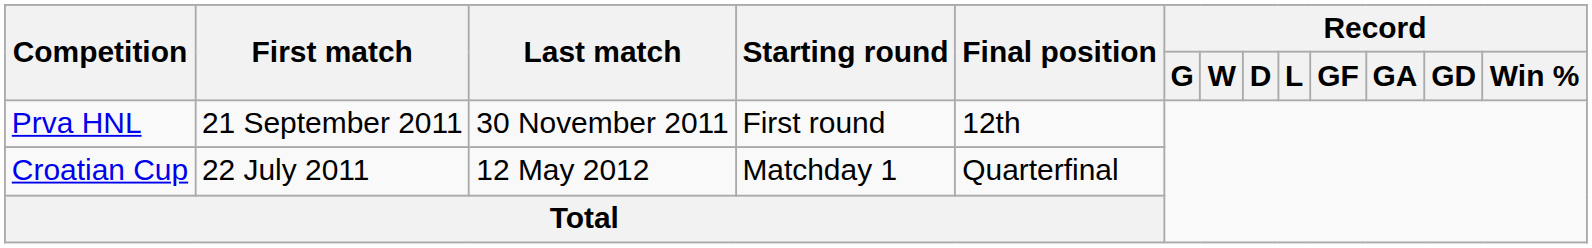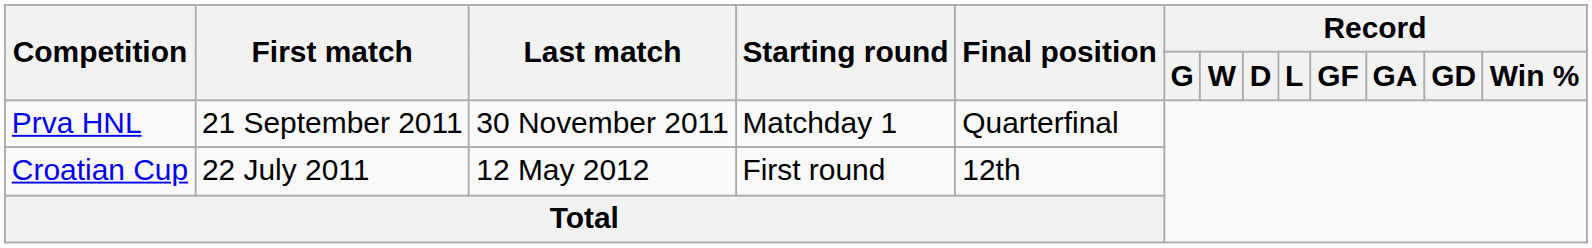(814, 123) First round -> (820, 123) Matchday 1
(991, 123) 12th -> (1040, 123) Quarterfinal
(820, 170) Matchday 1 -> (814, 170) First round
(1040, 170) Quarterfinal -> (991, 170) 12th
